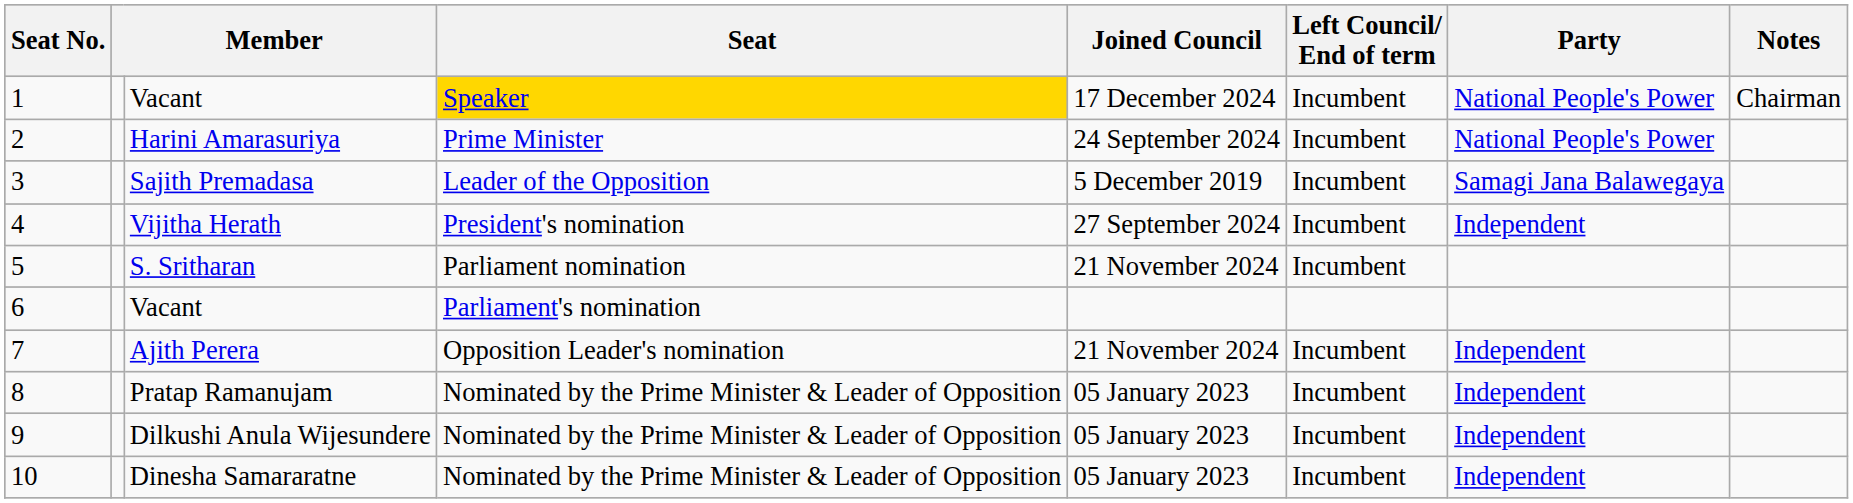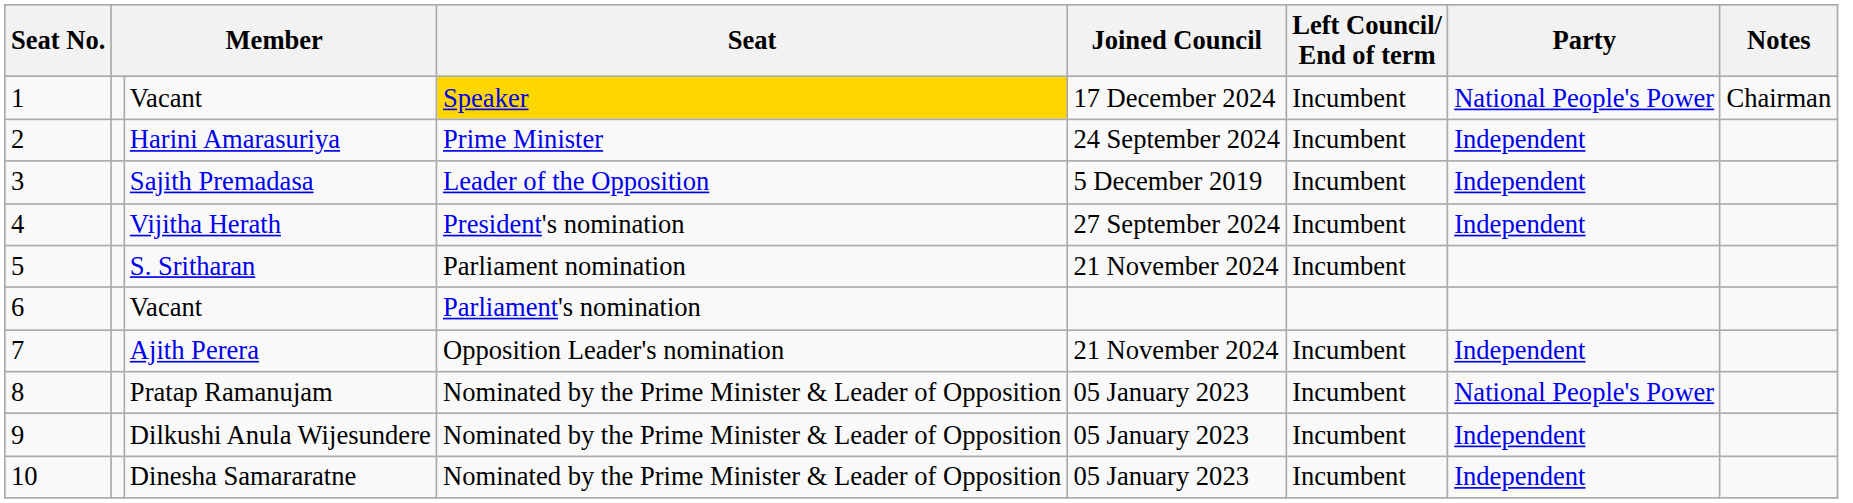(1584, 139) National People's Power -> (1520, 139) Independent
(1589, 181) Samagi Jana Balawegaya -> (1520, 181) Independent
(1520, 392) Independent -> (1584, 392) National People's Power
